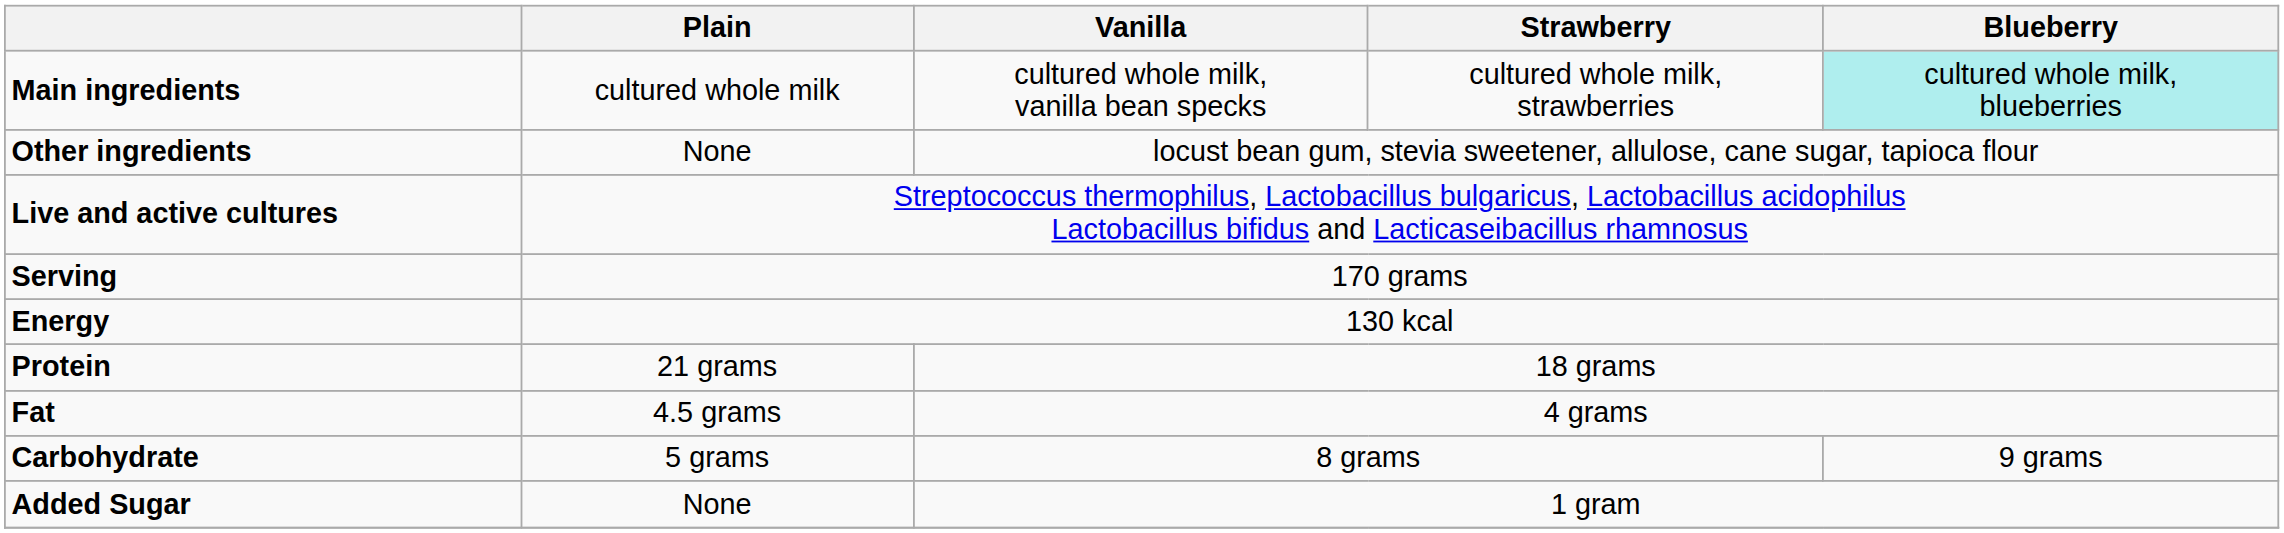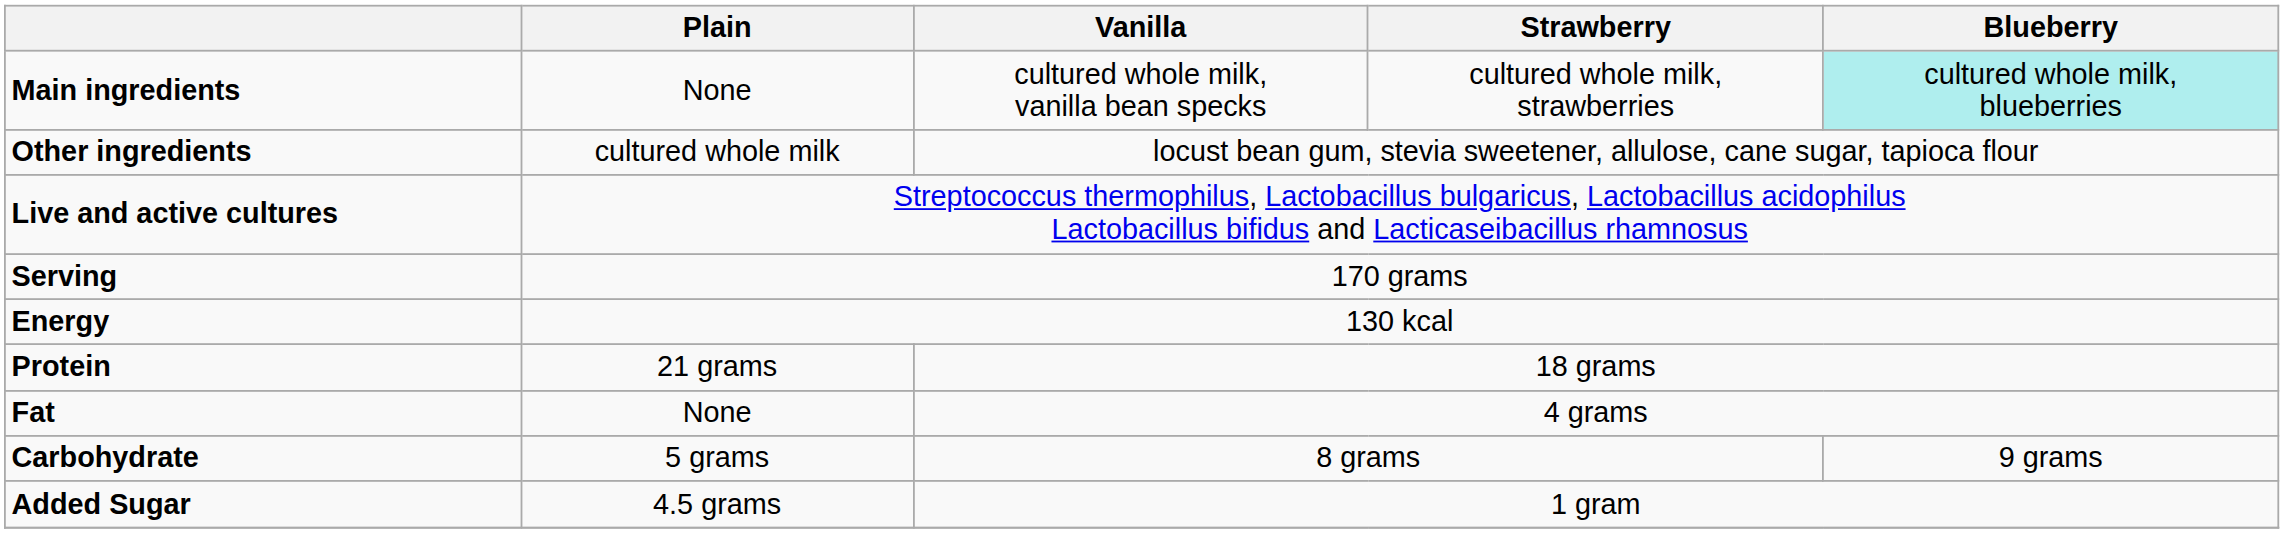(717, 90) cultured whole milk -> (717, 90) None
(717, 151) None -> (717, 151) cultured whole milk
(717, 412) 4.5 grams -> (717, 412) None
(717, 504) None -> (717, 504) 4.5 grams
